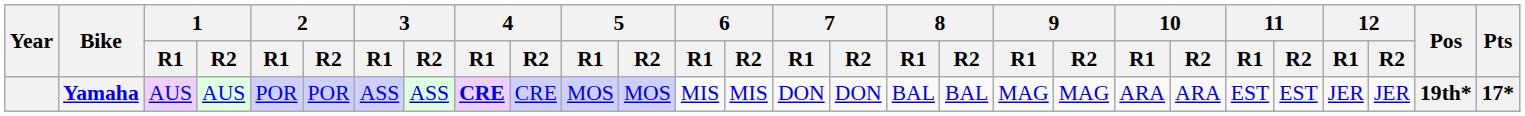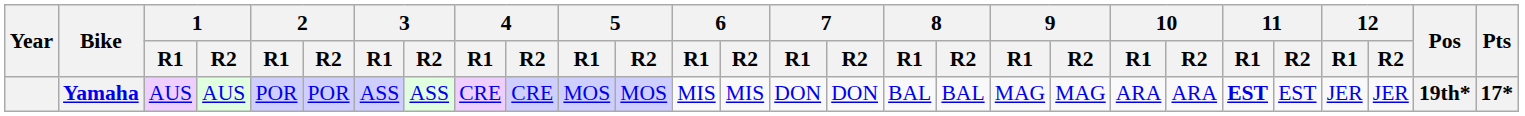(482, 93) bold -> (480, 93) normal
(1250, 93) normal -> (1248, 93) bold
